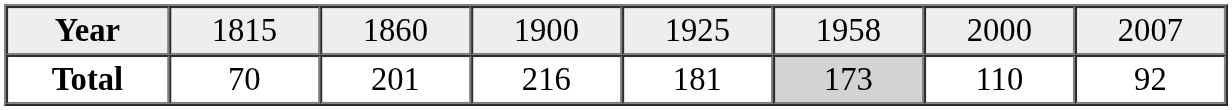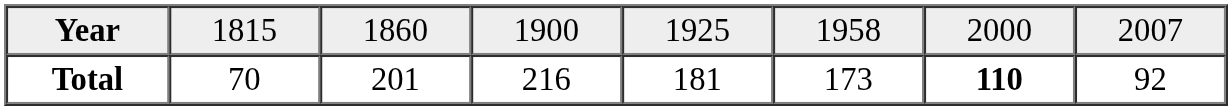(848, 78) lightgrey background -> (848, 78) no background
(999, 78) normal -> (999, 78) bold
